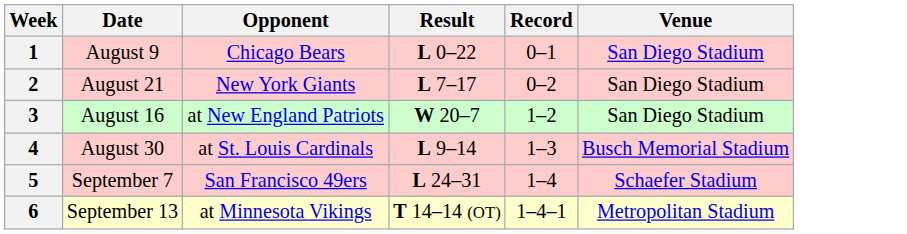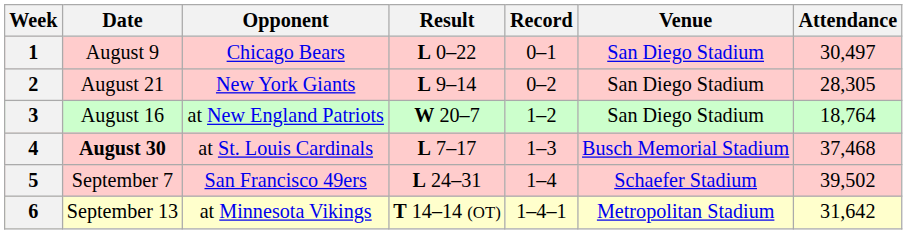+ column: (848, 20)
(447, 84) L 7–17 -> (447, 84) L 9–14
(122, 148) normal -> (122, 148) bold
(447, 148) L 9–14 -> (447, 148) L 7–17
